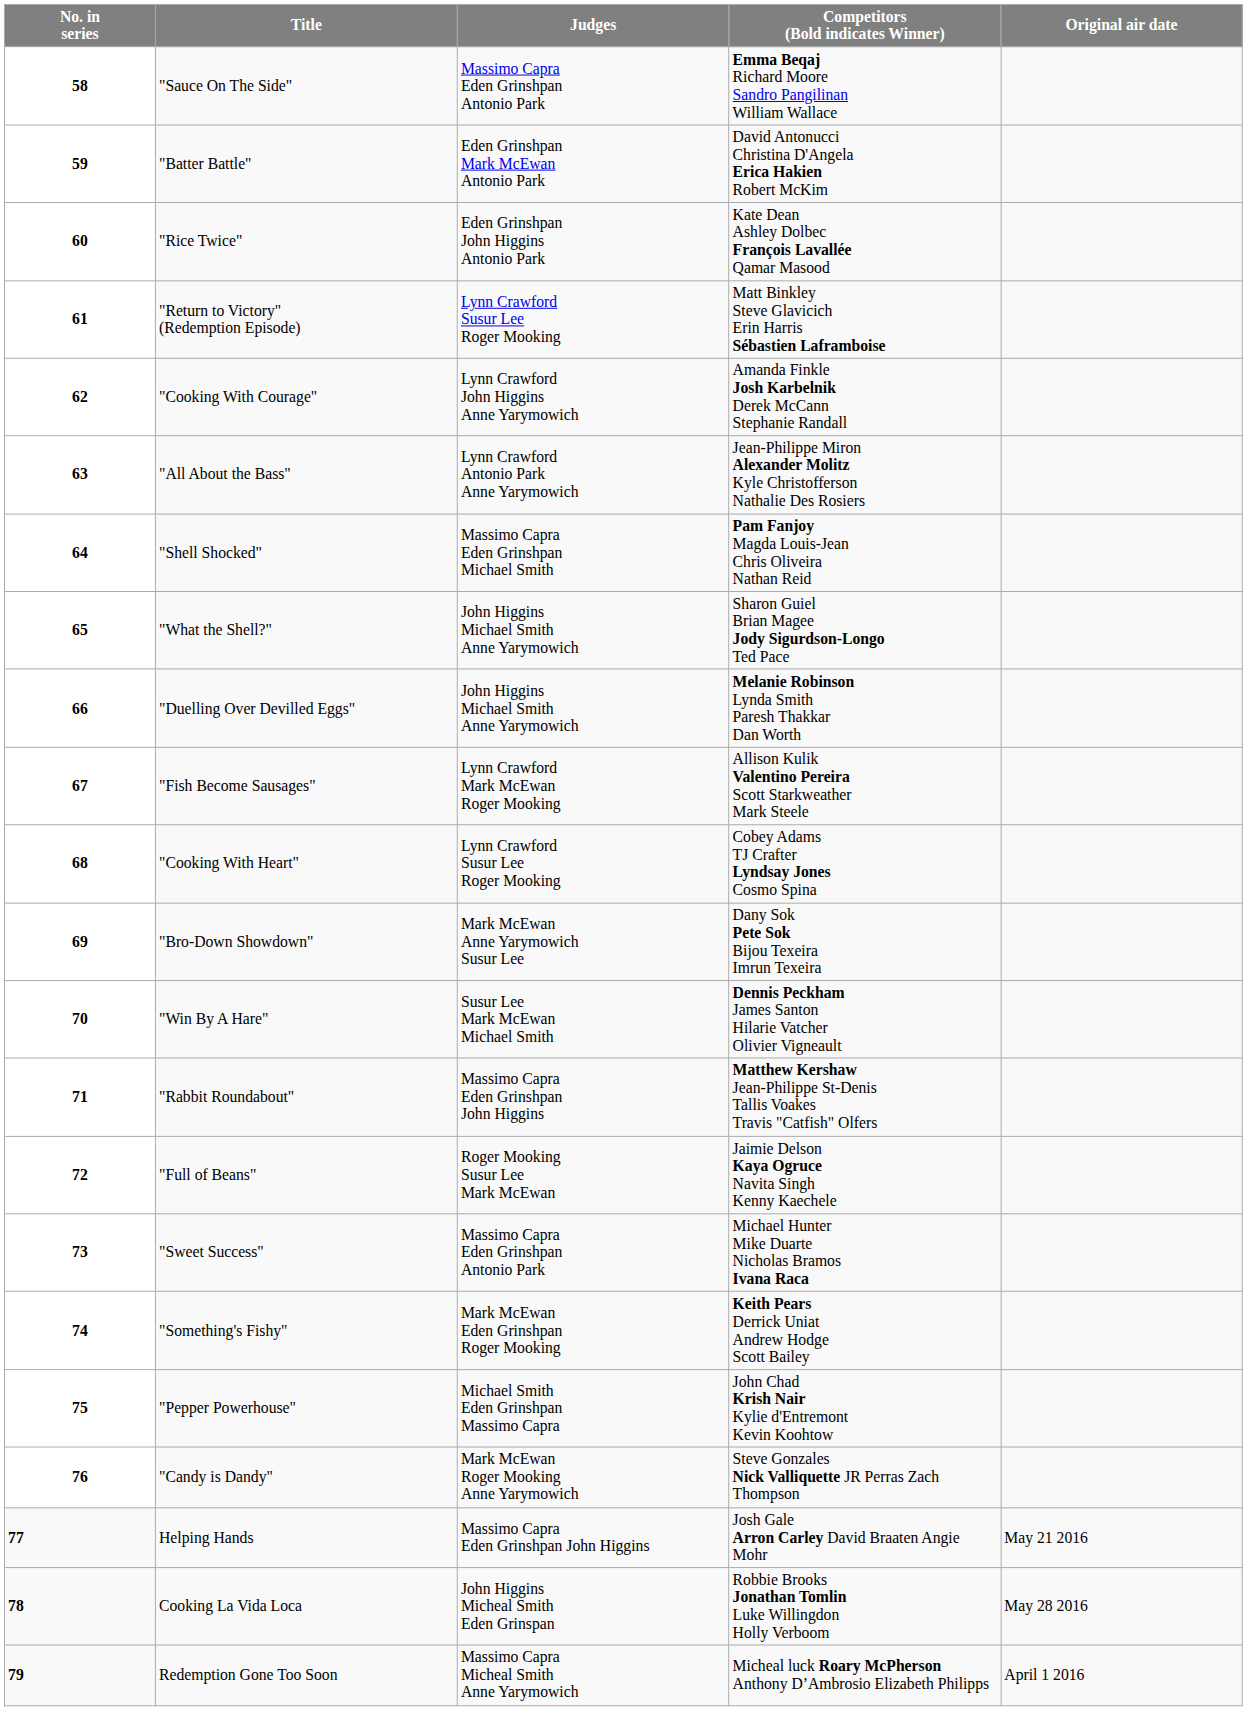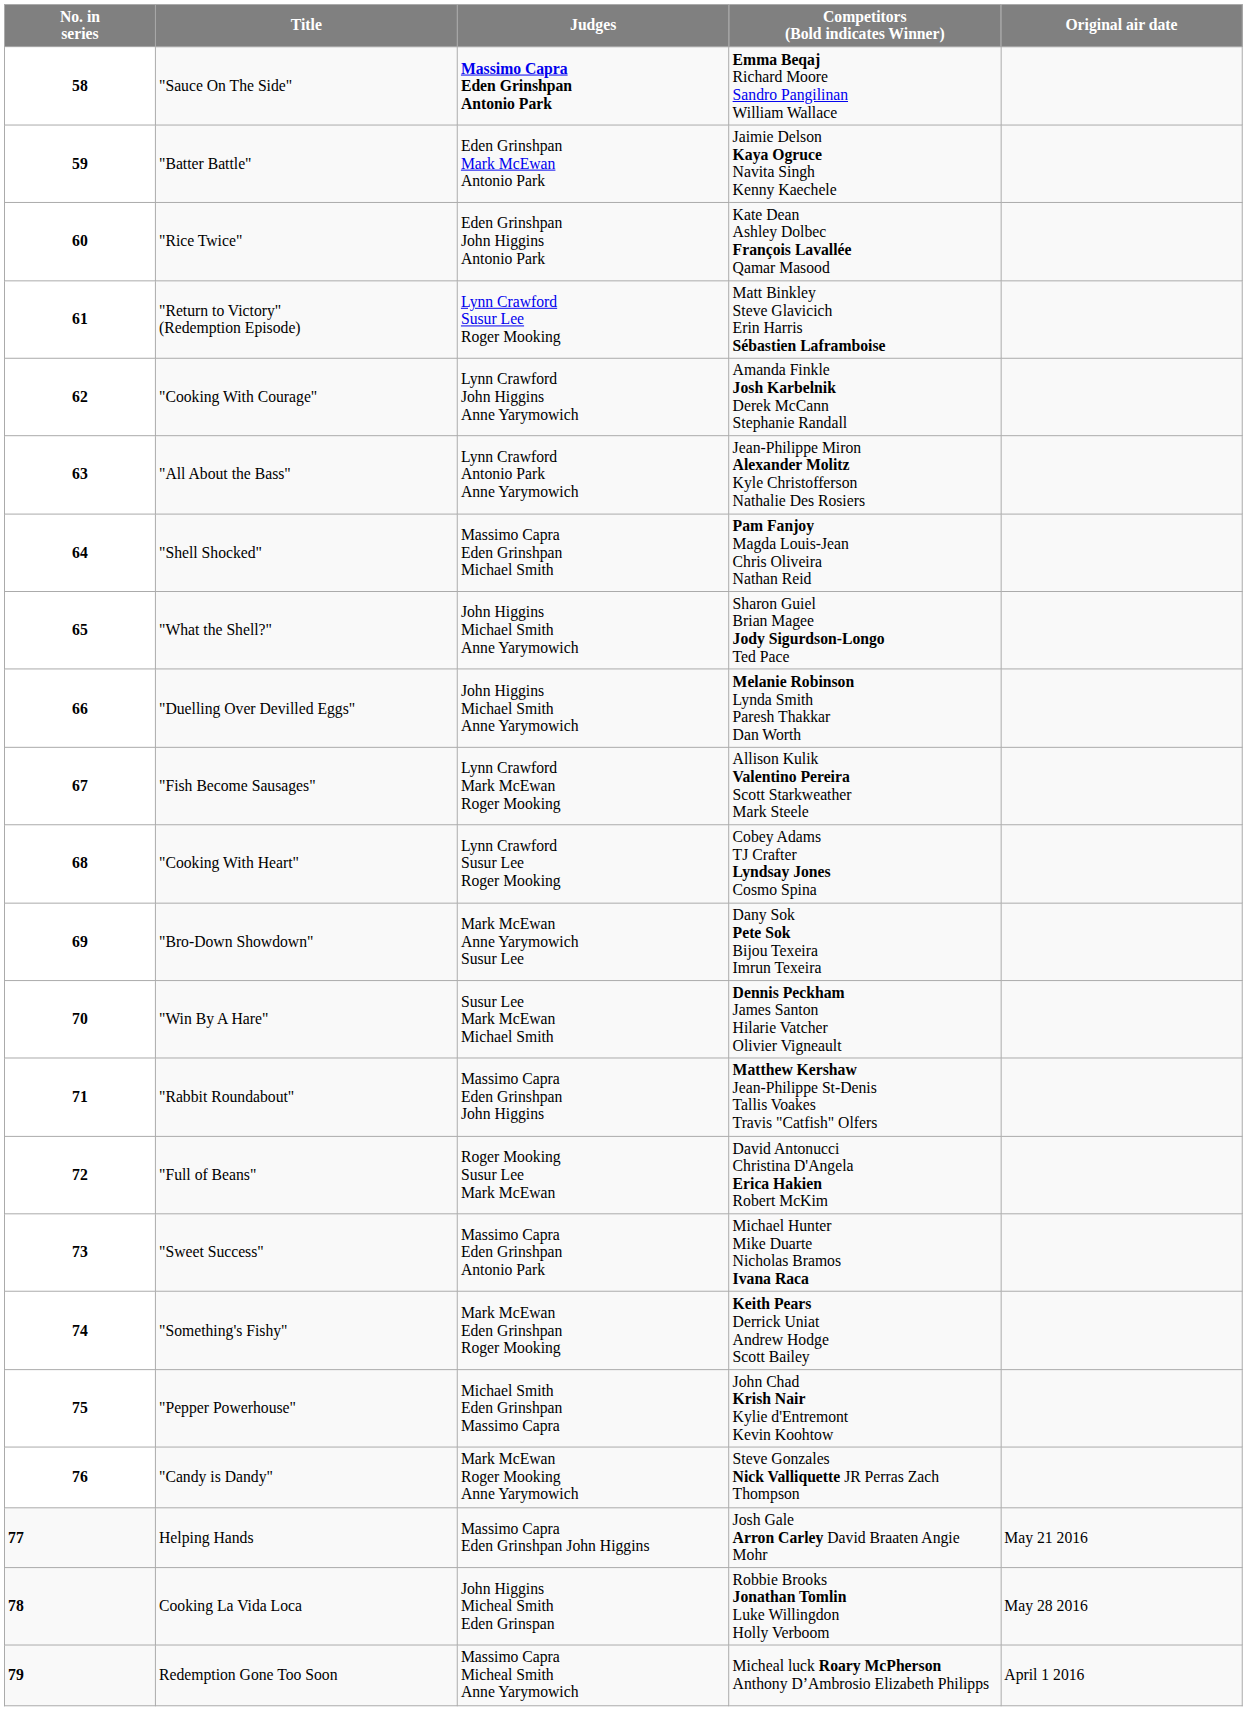(512, 85) normal -> (516, 85) bold
(793, 163) David Antonucci Christina D'Angela Erica Hakien Robert McKim -> (785, 163) Jaimie Delson Kaya Ogruce Navita Singh Kenny Kaechele
(785, 1174) Jaimie Delson Kaya Ogruce Navita Singh Kenny Kaechele -> (793, 1174) David Antonucci Christina D'Angela Erica Hakien Robert McKim
